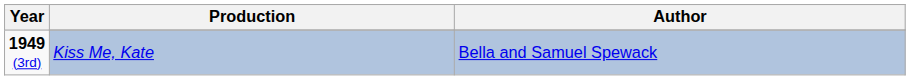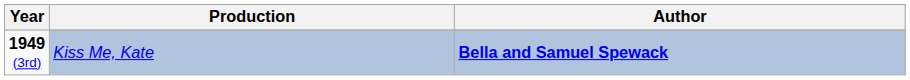(558, 52) normal -> (563, 52) bold
